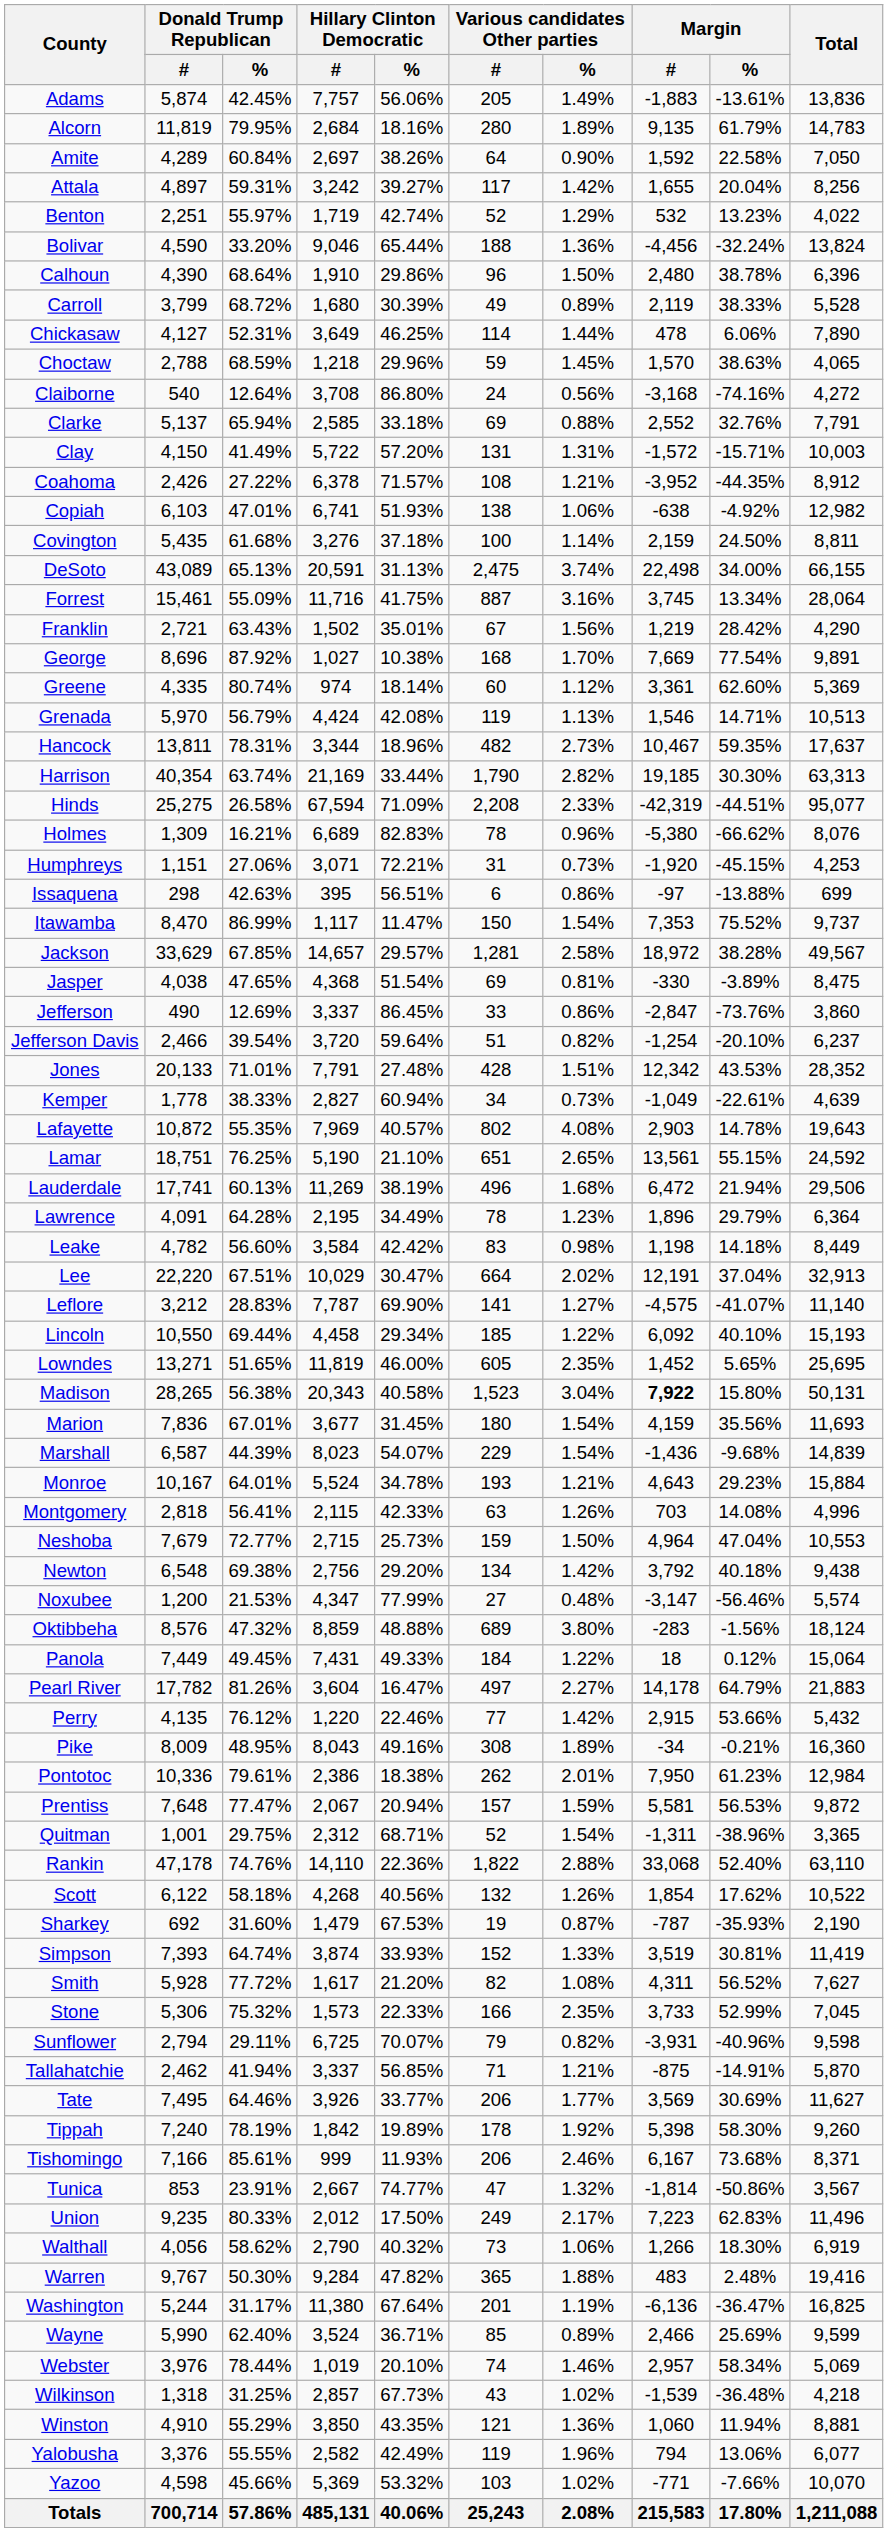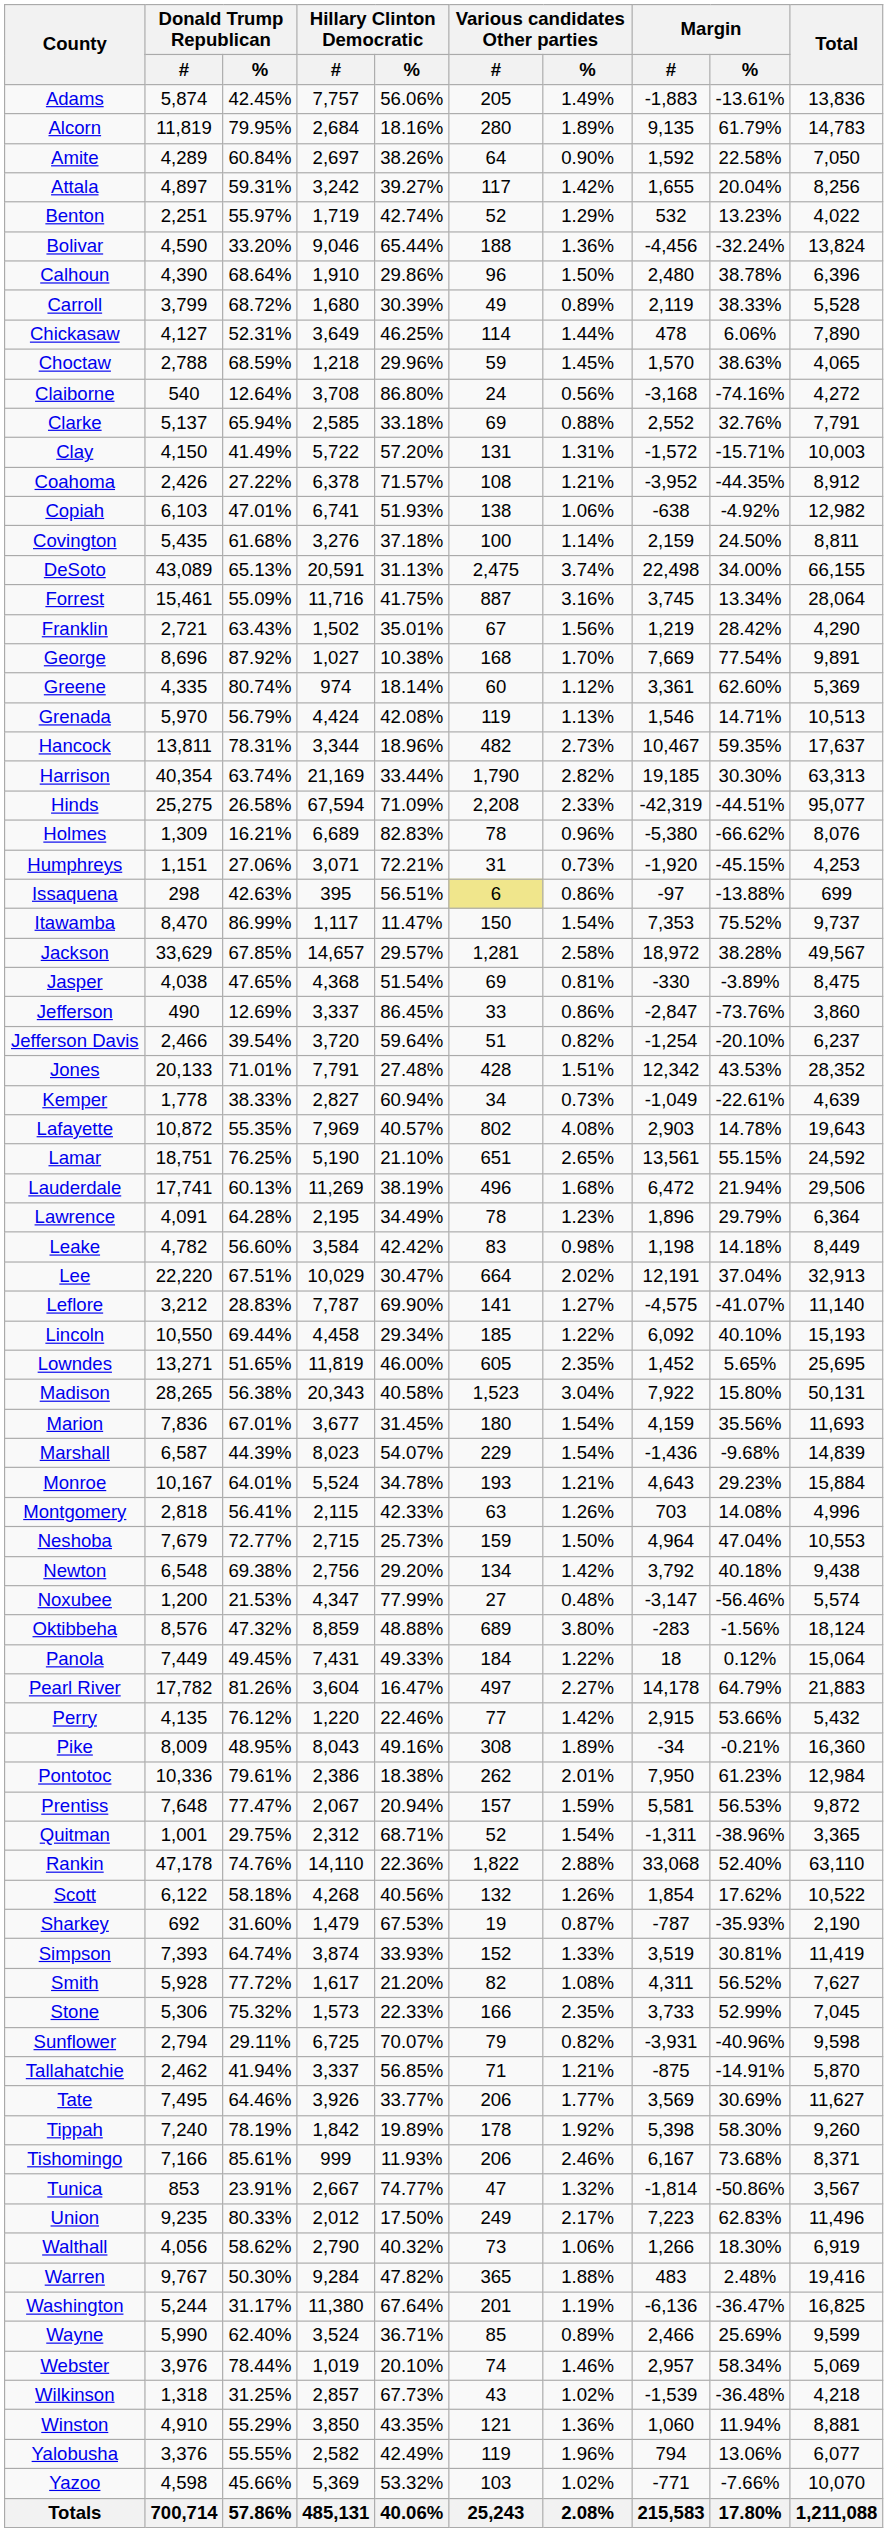(496, 893) no background -> (496, 893) khaki background
(671, 1394) bold -> (671, 1394) normal
